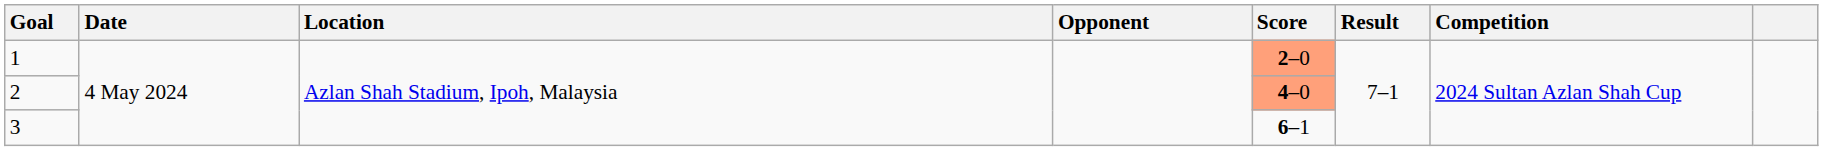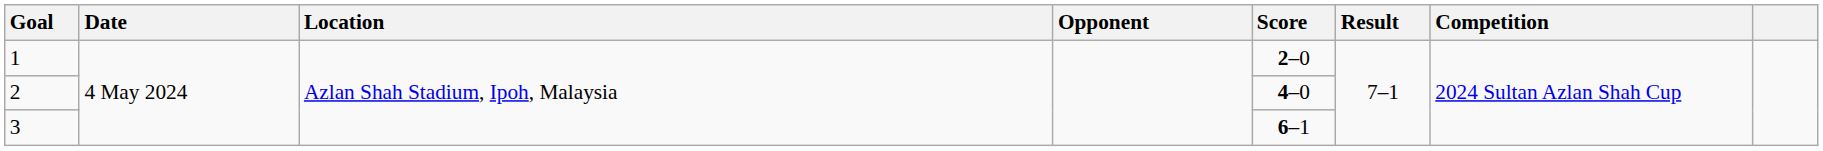(1294, 57) lightsalmon background -> (1294, 57) no background
(1294, 92) lightsalmon background -> (1294, 92) no background
